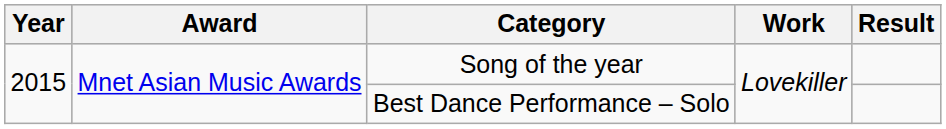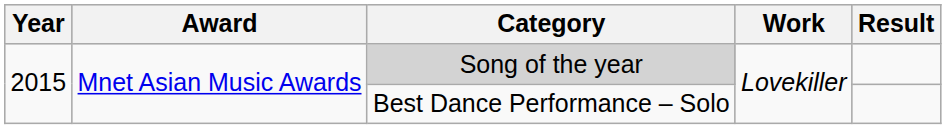(551, 63) no background -> (551, 63) lightgrey background
